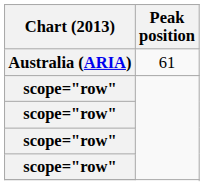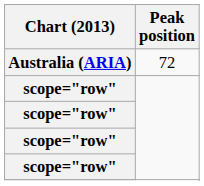(167, 62) 61 -> (167, 62) 72
